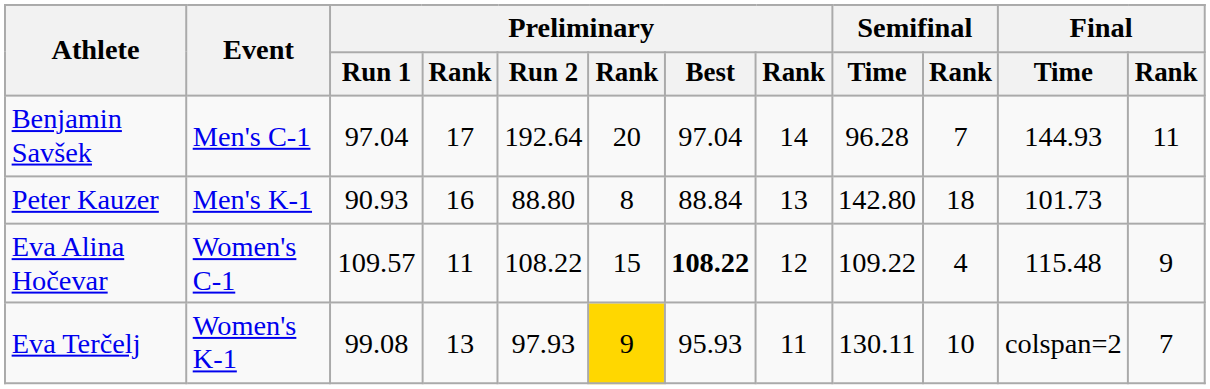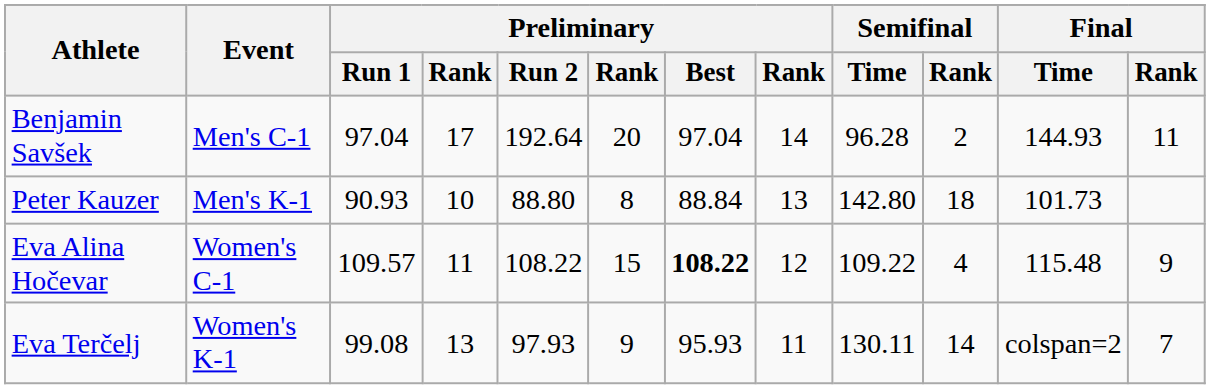(960, 136) 7 -> (960, 136) 2
(460, 199) 16 -> (460, 199) 10
(627, 343) gold background -> (627, 343) no background
(960, 343) 10 -> (960, 343) 14
